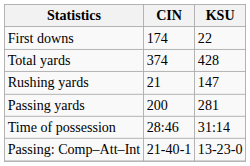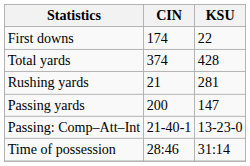(208, 82) 147 -> (208, 82) 281
(208, 105) 281 -> (208, 105) 147
rows swapped: (74, 149) <-> (62, 127)
